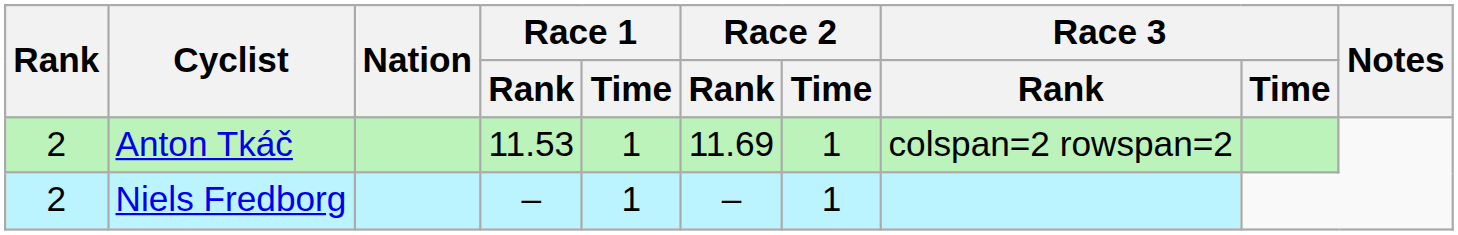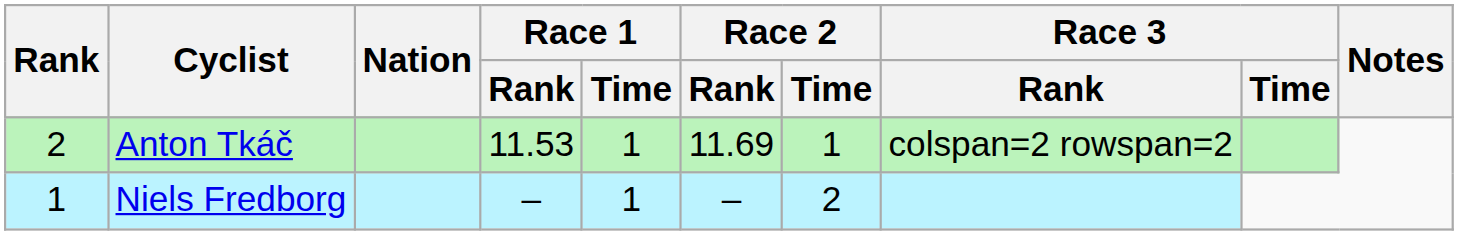(56, 199) 2 -> (56, 199) 1
(831, 199) 1 -> (831, 199) 2
